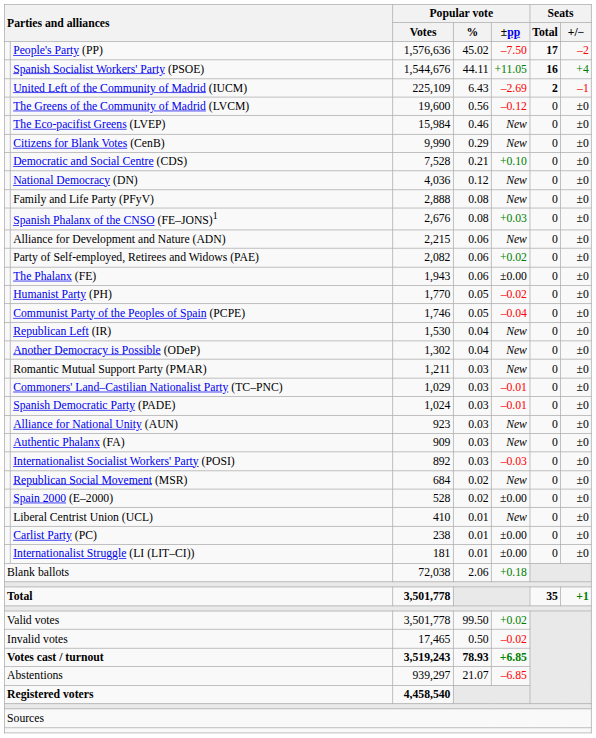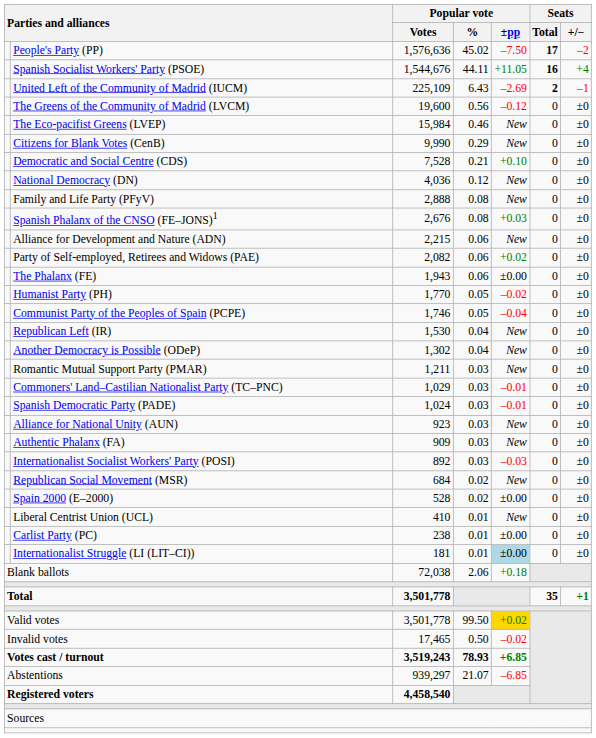(513, 554) no background -> (513, 554) lightblue background
(513, 620) no background -> (513, 620) gold background
